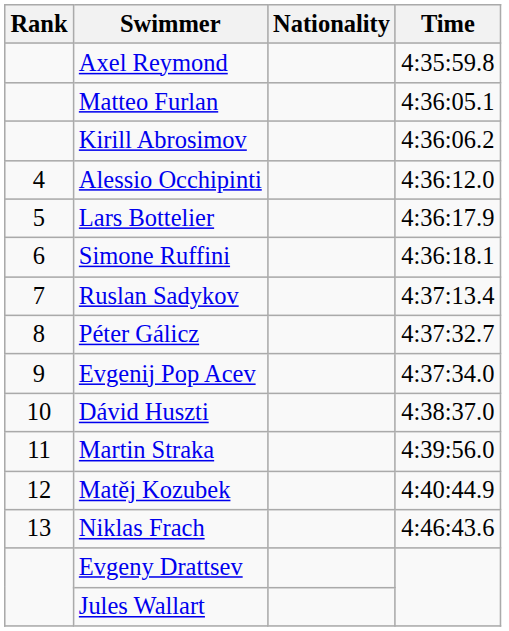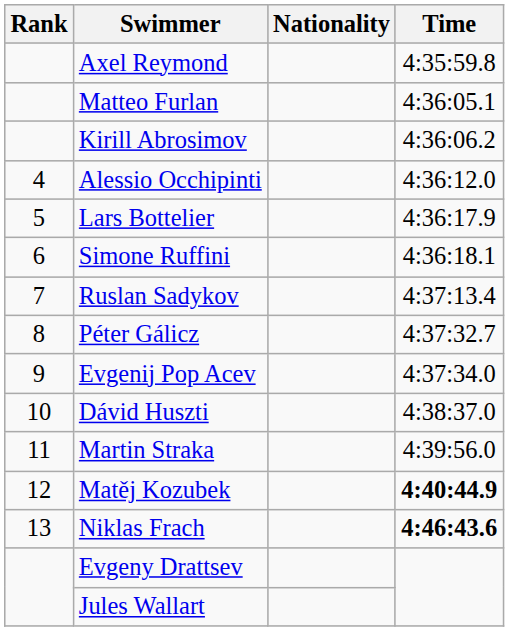(448, 489) normal -> (449, 489) bold
(448, 528) normal -> (449, 528) bold
